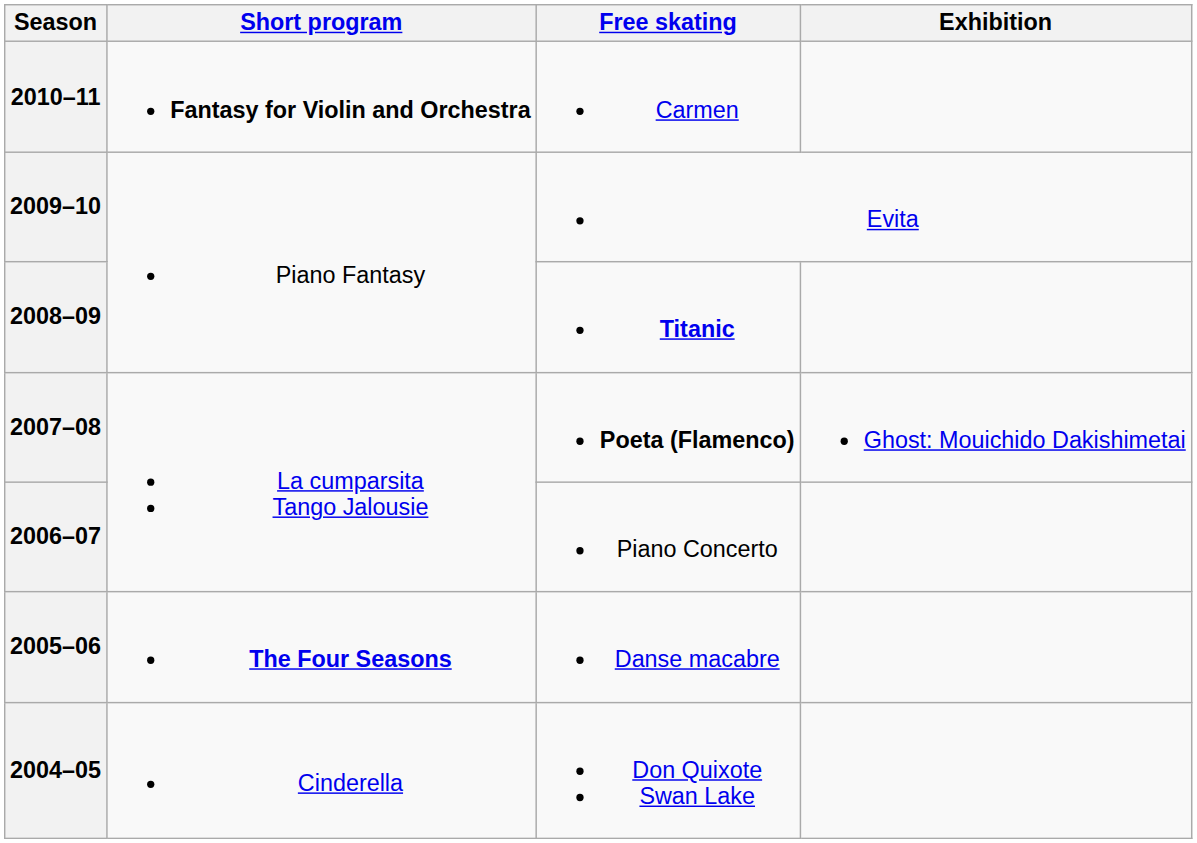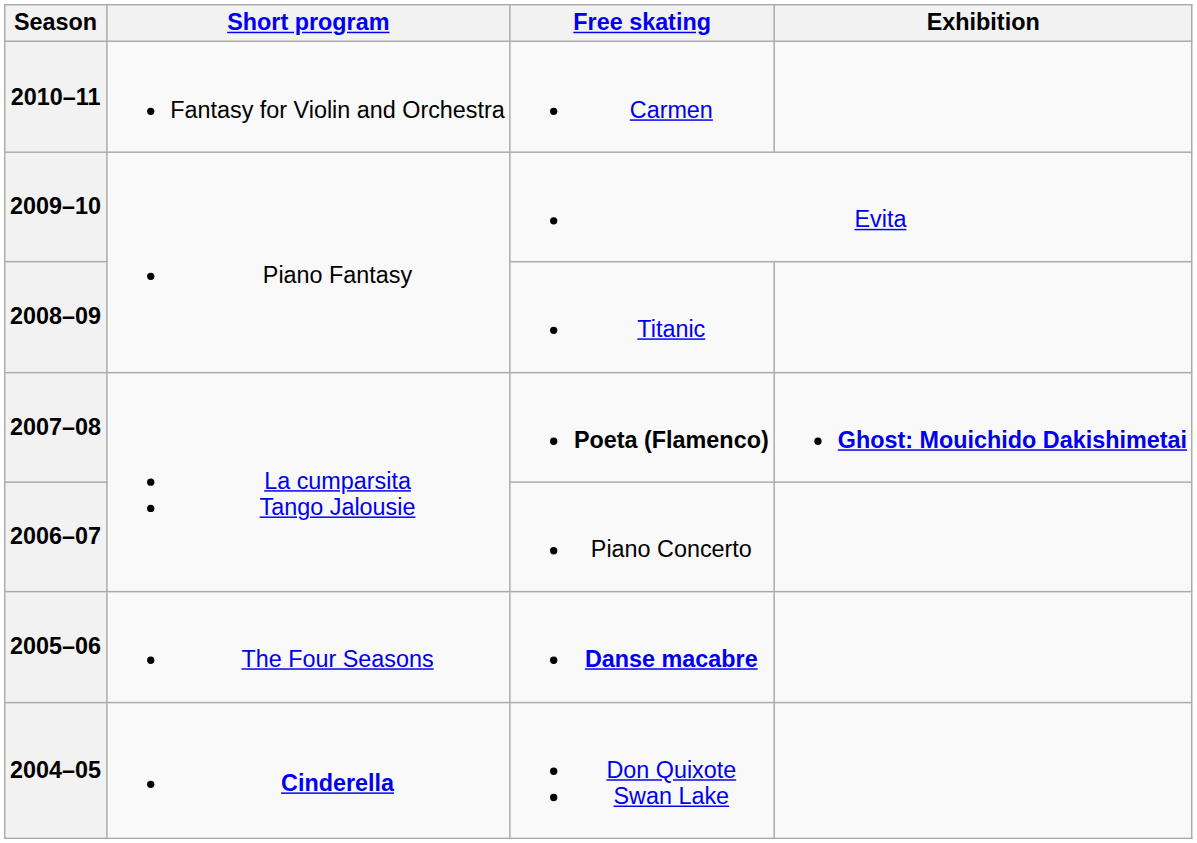(321, 110) bold -> (308, 110) normal
(668, 330) bold -> (642, 330) normal
(996, 440) normal -> (983, 440) bold
(321, 660) bold -> (308, 660) normal
(668, 660) normal -> (642, 660) bold
(321, 783) normal -> (308, 783) bold
